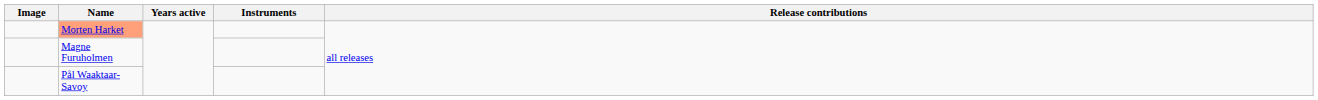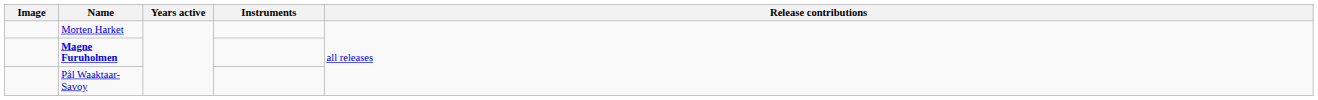(92, 29) lightsalmon background -> (92, 29) no background
(87, 52) normal -> (89, 52) bold
